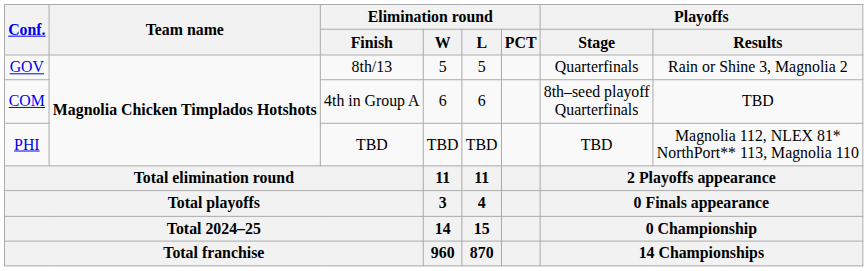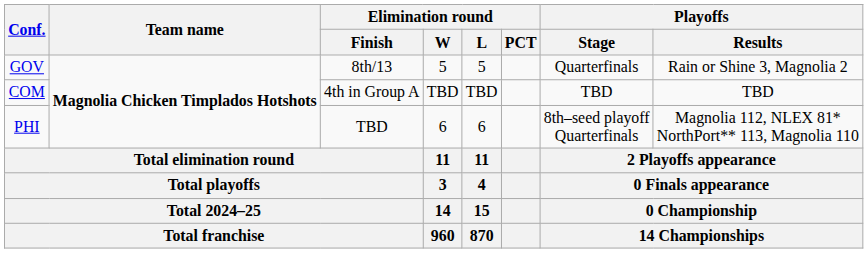(443, 101) 6 -> (443, 92) TBD
(482, 101) 6 -> (482, 92) TBD
(597, 101) 8th–seed playoff Quarterfinals -> (597, 92) TBD
(443, 144) TBD -> (443, 126) 6
(482, 144) TBD -> (482, 126) 6
(597, 144) TBD -> (597, 126) 8th–seed playoff Quarterfinals
